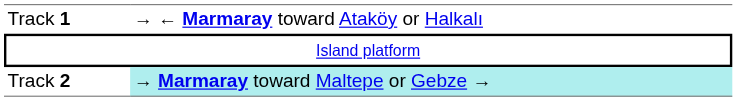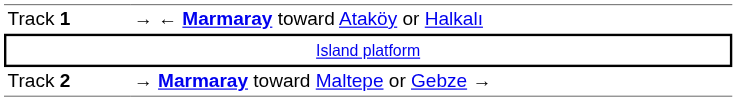(313, 81) paleturquoise background -> (313, 81) no background
